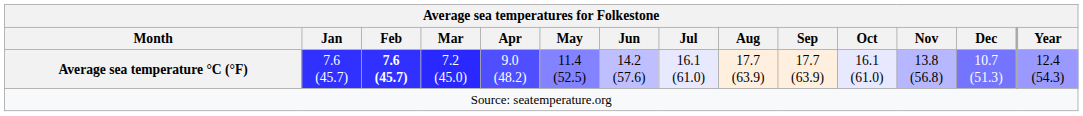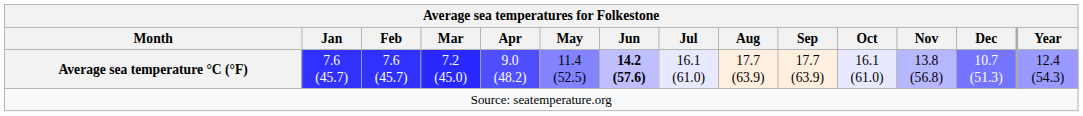(391, 69) bold -> (391, 69) normal
(629, 69) normal -> (629, 69) bold
